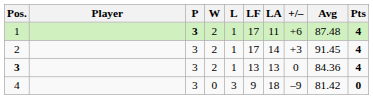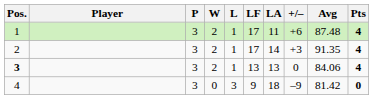(195, 31) bold -> (195, 31) normal
(328, 49) 91.45 -> (328, 49) 91.35
(328, 67) 84.36 -> (328, 67) 84.06
